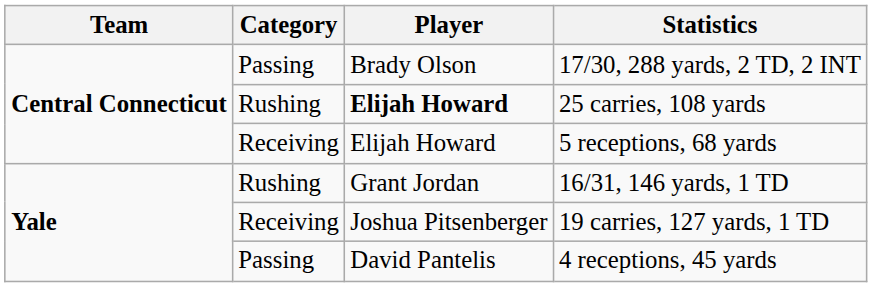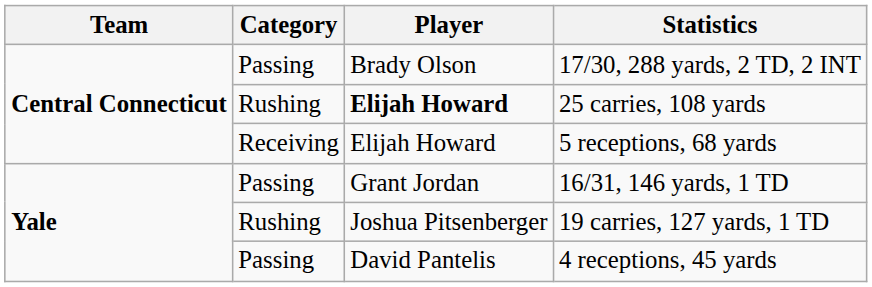(280, 182) Rushing -> (276, 182) Passing
(289, 221) Receiving -> (280, 221) Rushing
